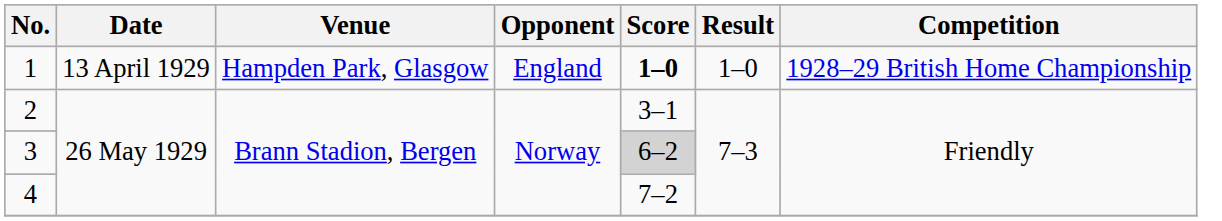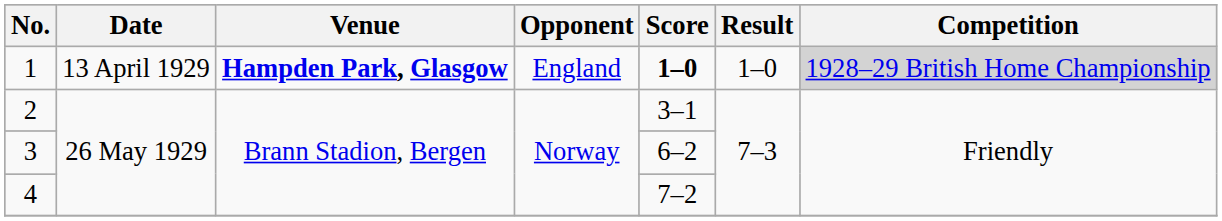(355, 67) normal -> (365, 67) bold
(989, 67) no background -> (1008, 67) lightgrey background
(658, 151) lightgrey background -> (677, 151) no background
